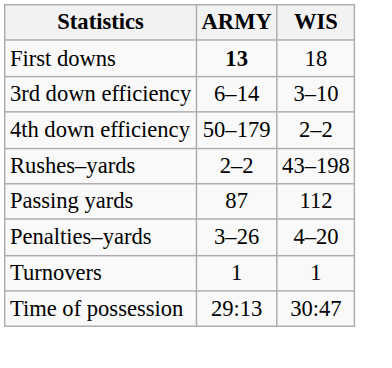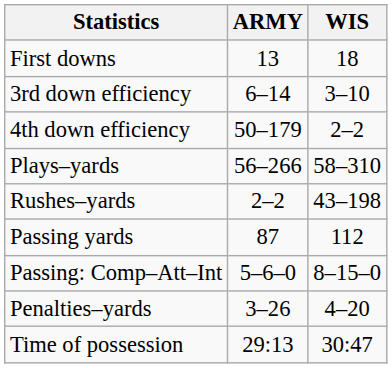(237, 58) bold -> (268, 58) normal
+ row: (64, 165)
+ row: (116, 272)
- row: (56, 272)
